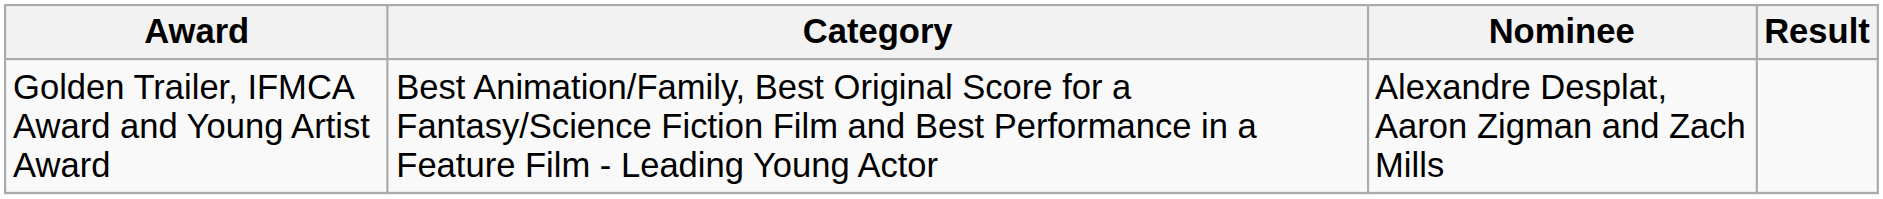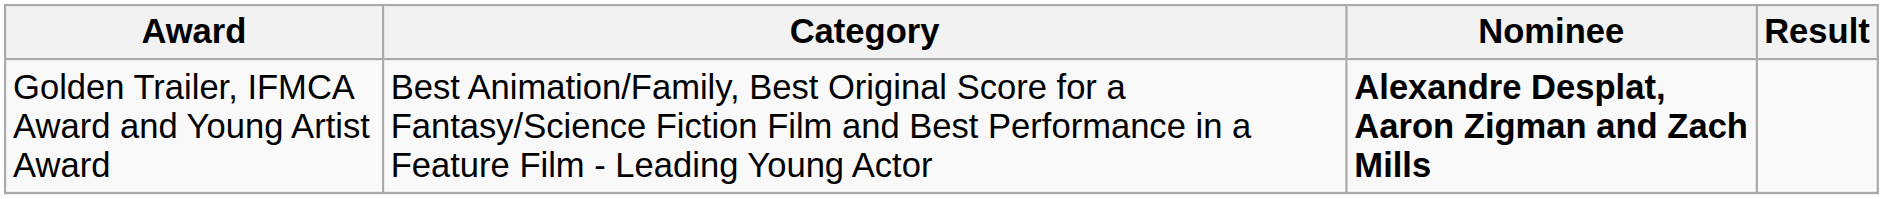(1560, 125) normal -> (1551, 125) bold
